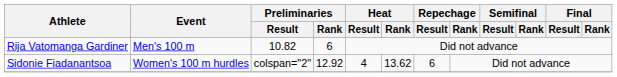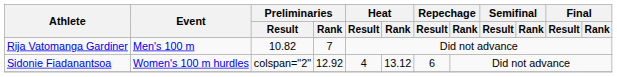(330, 46) 6 -> (330, 46) 7
(398, 64) 13.62 -> (398, 64) 13.12
